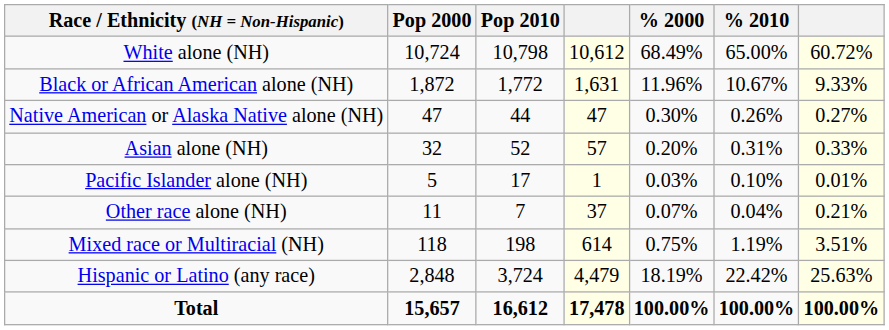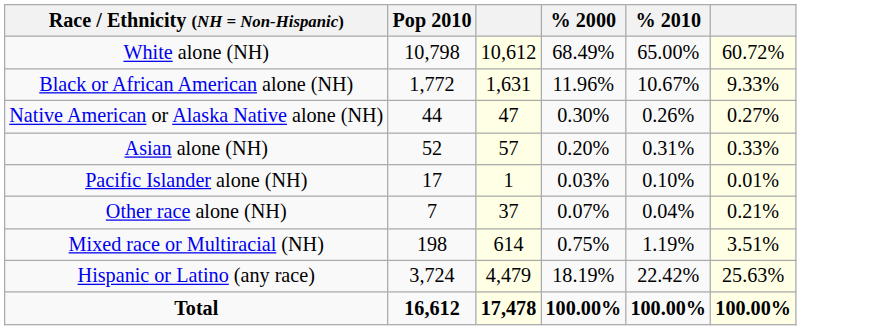- column: (432, 20)
